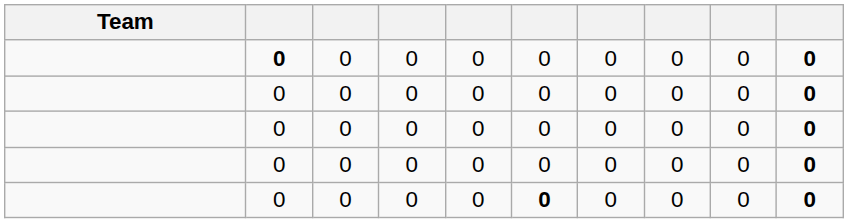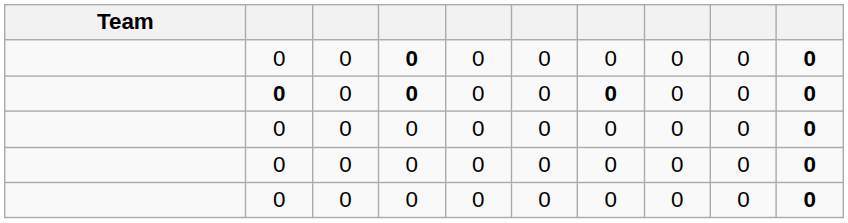(279, 57) bold -> (279, 57) normal
(412, 57) normal -> (412, 57) bold
(279, 93) normal -> (279, 93) bold
(412, 93) normal -> (412, 93) bold
(611, 93) normal -> (611, 93) bold
(544, 199) bold -> (544, 199) normal
